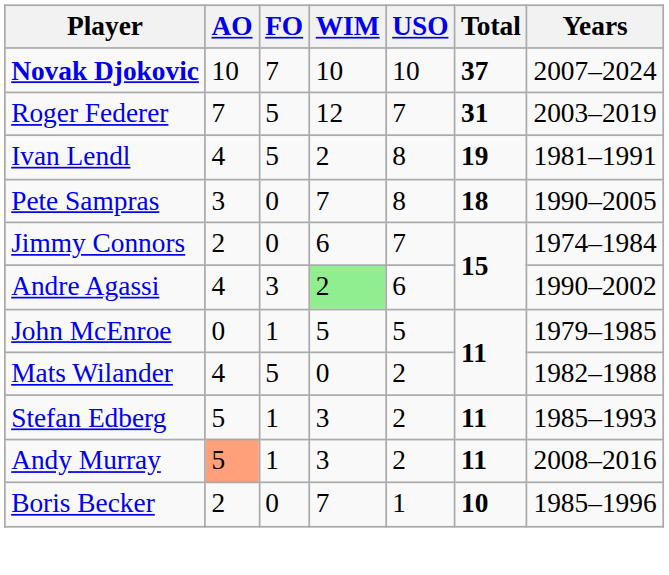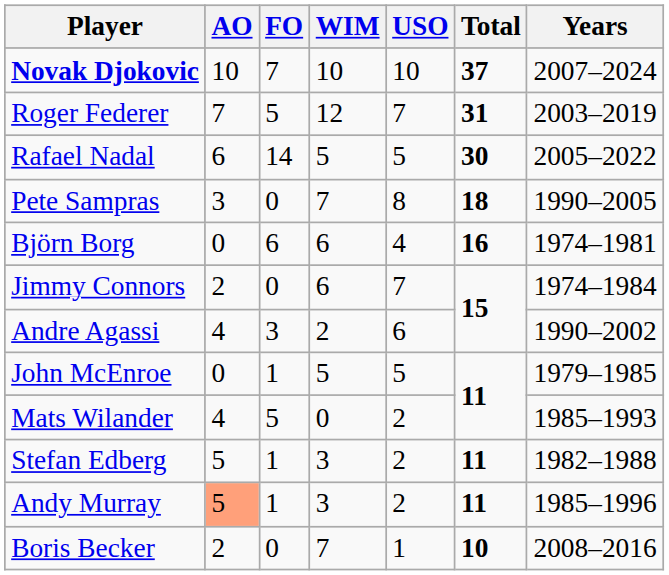+ row: (83, 156)
- row: (71, 156)
+ row: (73, 243)
(323, 286) lightgreen background -> (323, 330) no background
(595, 373) 1982–1988 -> (595, 417) 1985–1993
(595, 417) 1985–1993 -> (595, 460) 1982–1988
(595, 460) 2008–2016 -> (595, 503) 1985–1996
(595, 503) 1985–1996 -> (595, 547) 2008–2016
